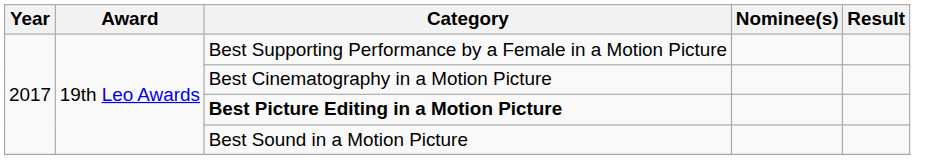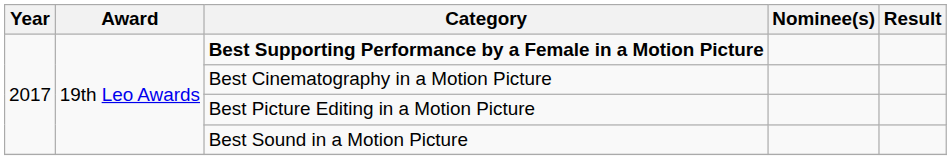(468, 49) normal -> (486, 49) bold
(385, 109) bold -> (372, 109) normal
